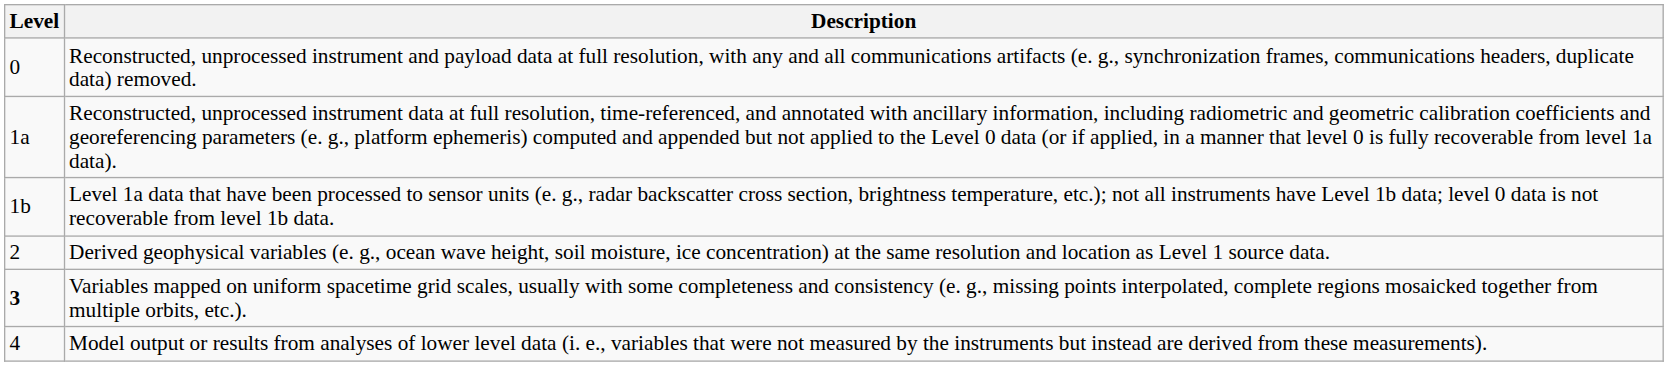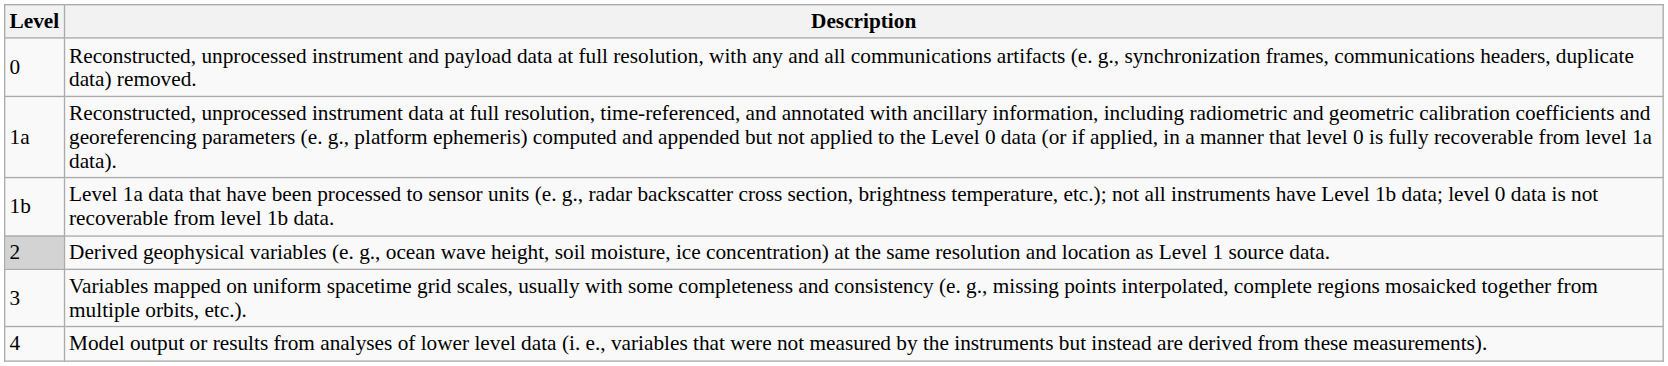(15, 252) no background -> (15, 252) lightgrey background
(15, 297) bold -> (15, 297) normal
